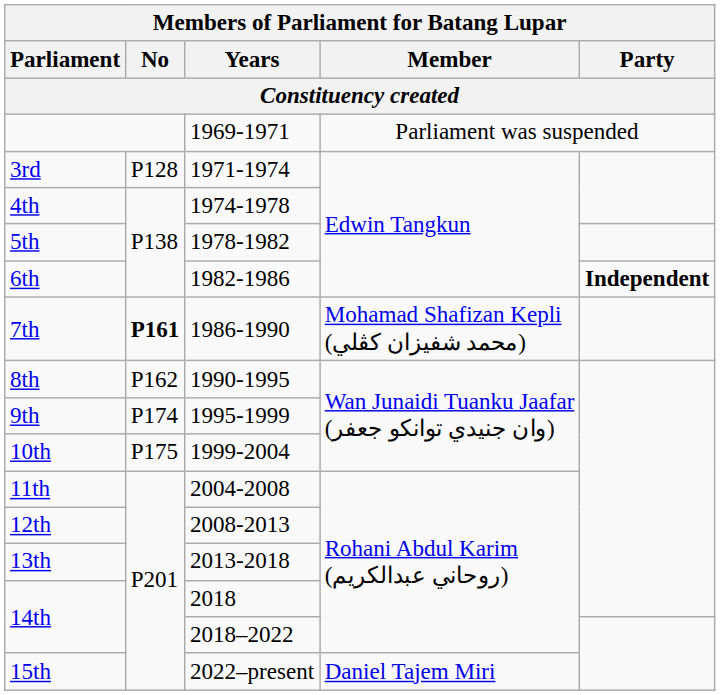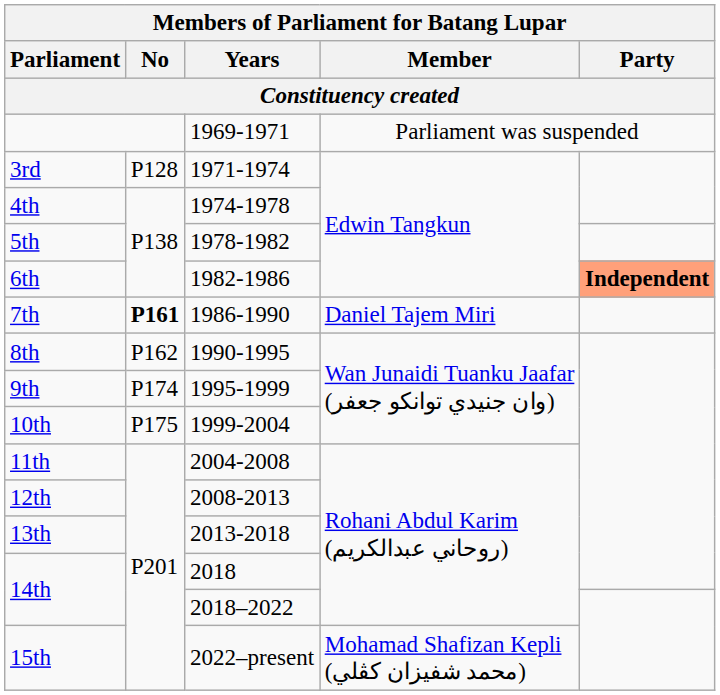(647, 278) no background -> (647, 278) lightsalmon background
(443, 328) Mohamad Shafizan Kepli (محمد شفيزان كڤلي) -> (410, 315) Daniel Tajem Miri
(410, 671) Daniel Tajem Miri -> (443, 657) Mohamad Shafizan Kepli (محمد شفيزان كڤلي)
